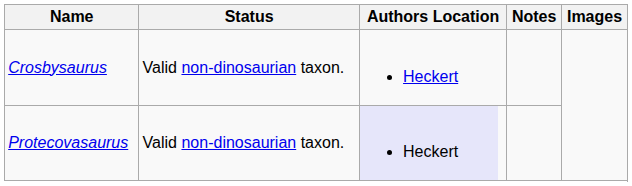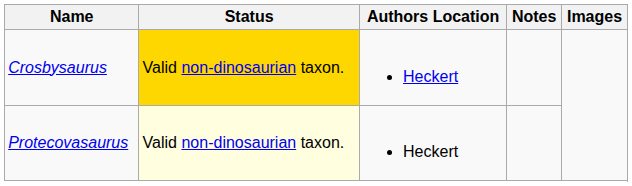(243, 67) no background -> (243, 67) gold background
(243, 142) no background -> (243, 142) lightyellow background
(429, 152) lavender background -> (429, 152) no background
